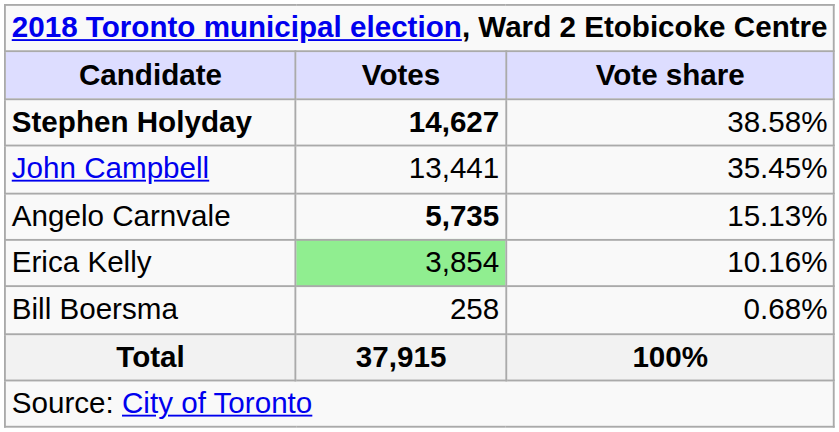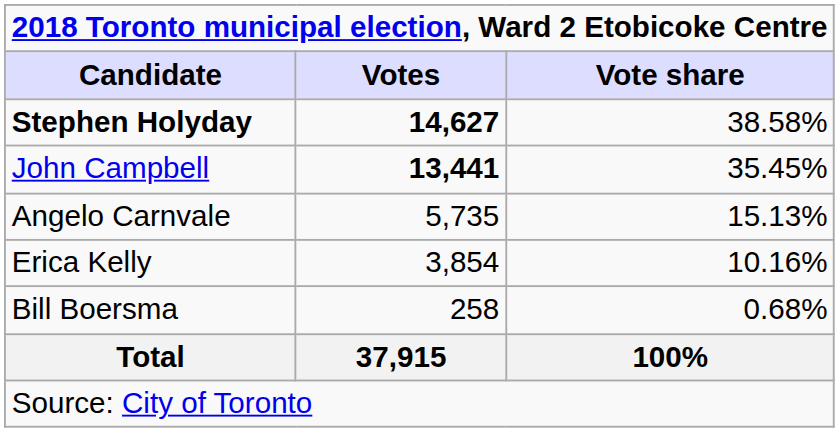(454, 168) normal -> (454, 168) bold
(462, 215) bold -> (462, 215) normal
(462, 262) lightgreen background -> (462, 262) no background
